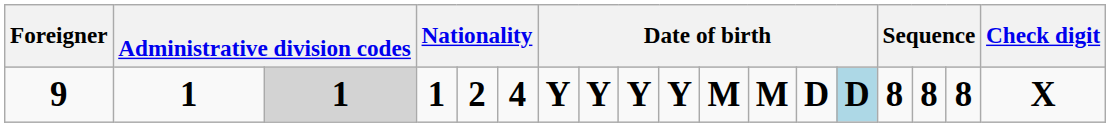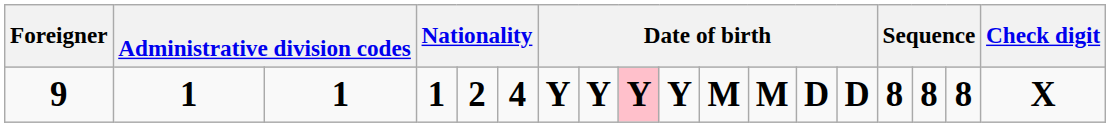(340, 94) lightgrey background -> (340, 94) no background
(639, 94) no background -> (639, 94) pink background
(857, 94) lightblue background -> (857, 94) no background
